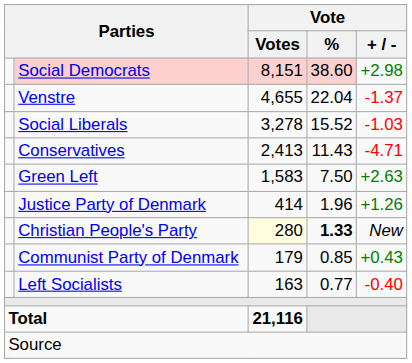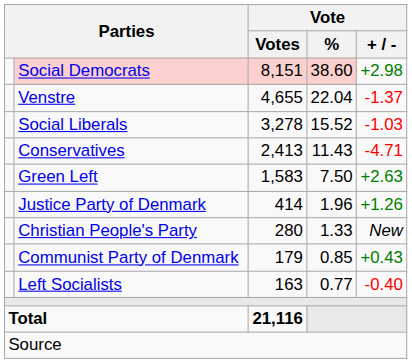(289, 230) lightyellow background -> (289, 230) no background
(336, 230) bold -> (336, 230) normal
